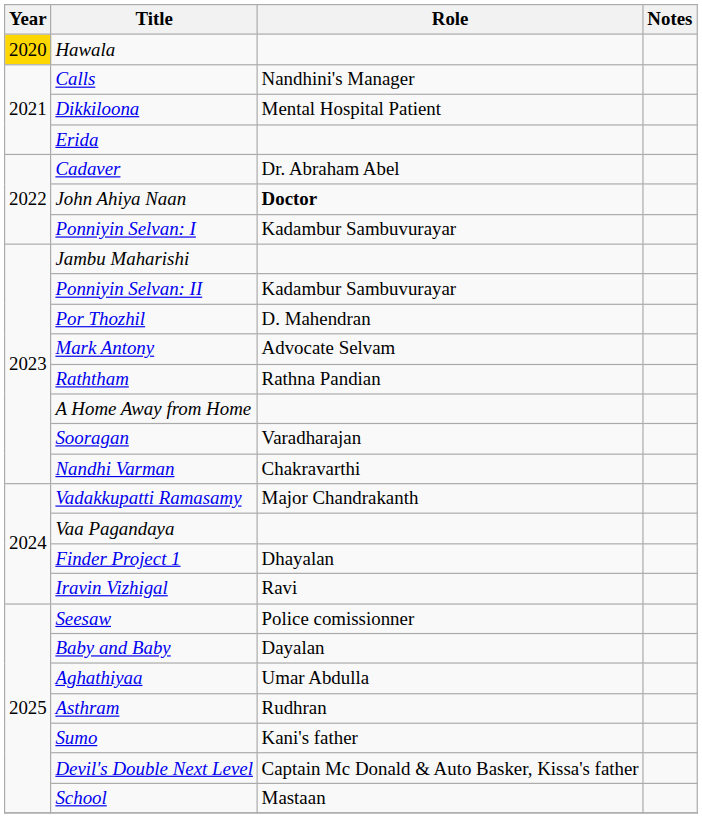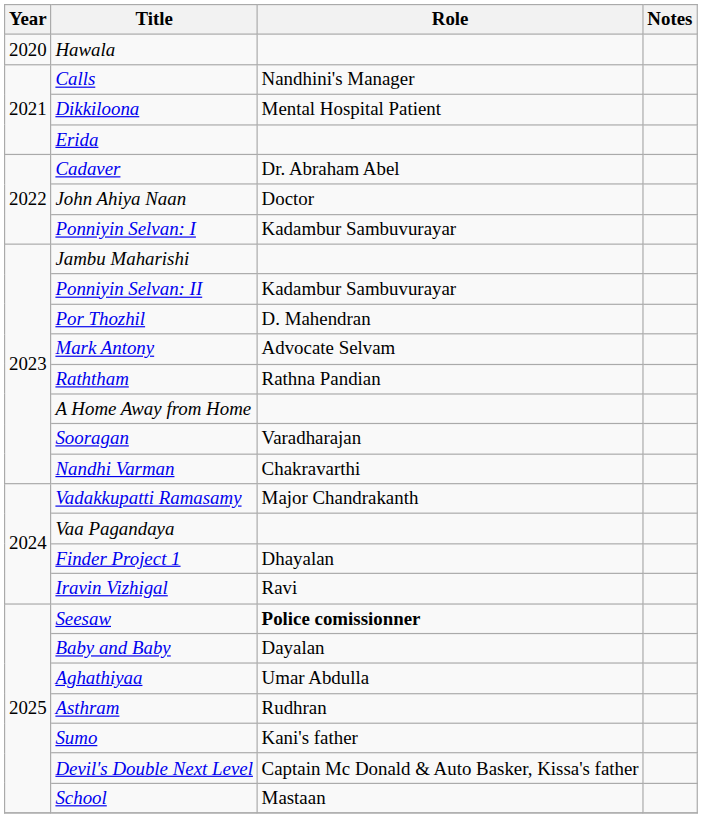(28, 49) gold background -> (28, 49) no background
(289, 199) bold -> (288, 199) normal
(338, 618) normal -> (341, 618) bold
